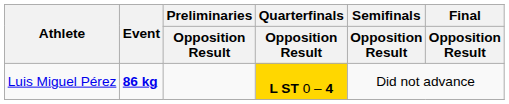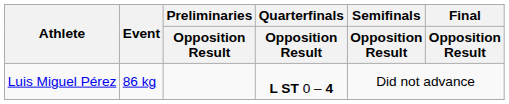(140, 82) bold -> (139, 82) normal
(301, 89) gold background -> (301, 89) no background
